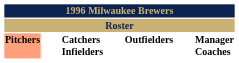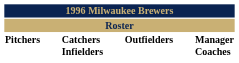(23, 40) lightsalmon background -> (23, 40) no background
